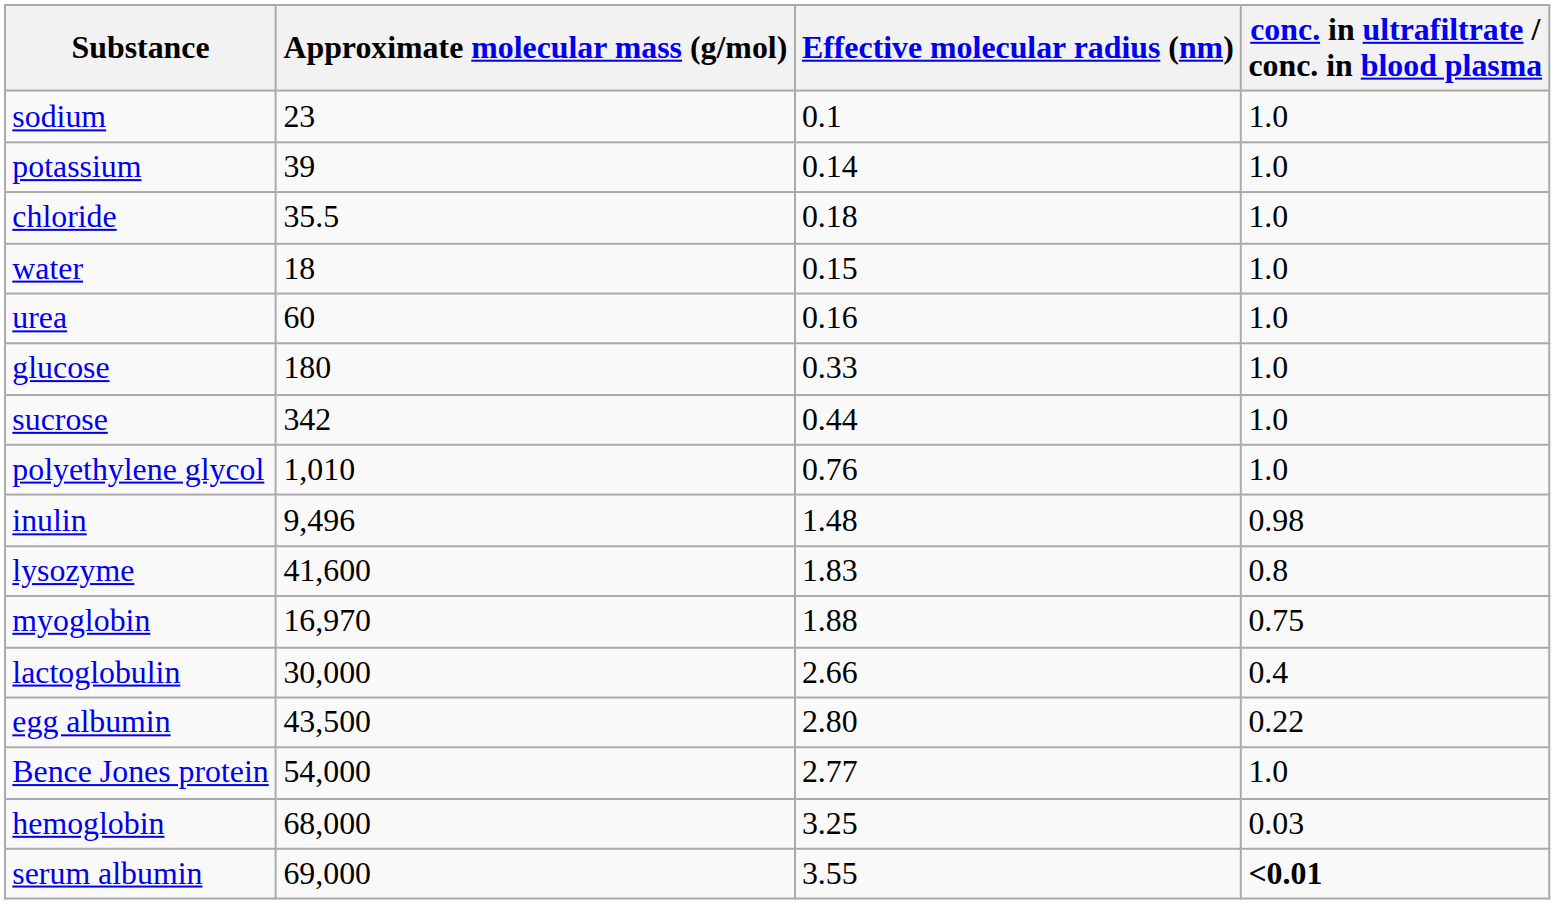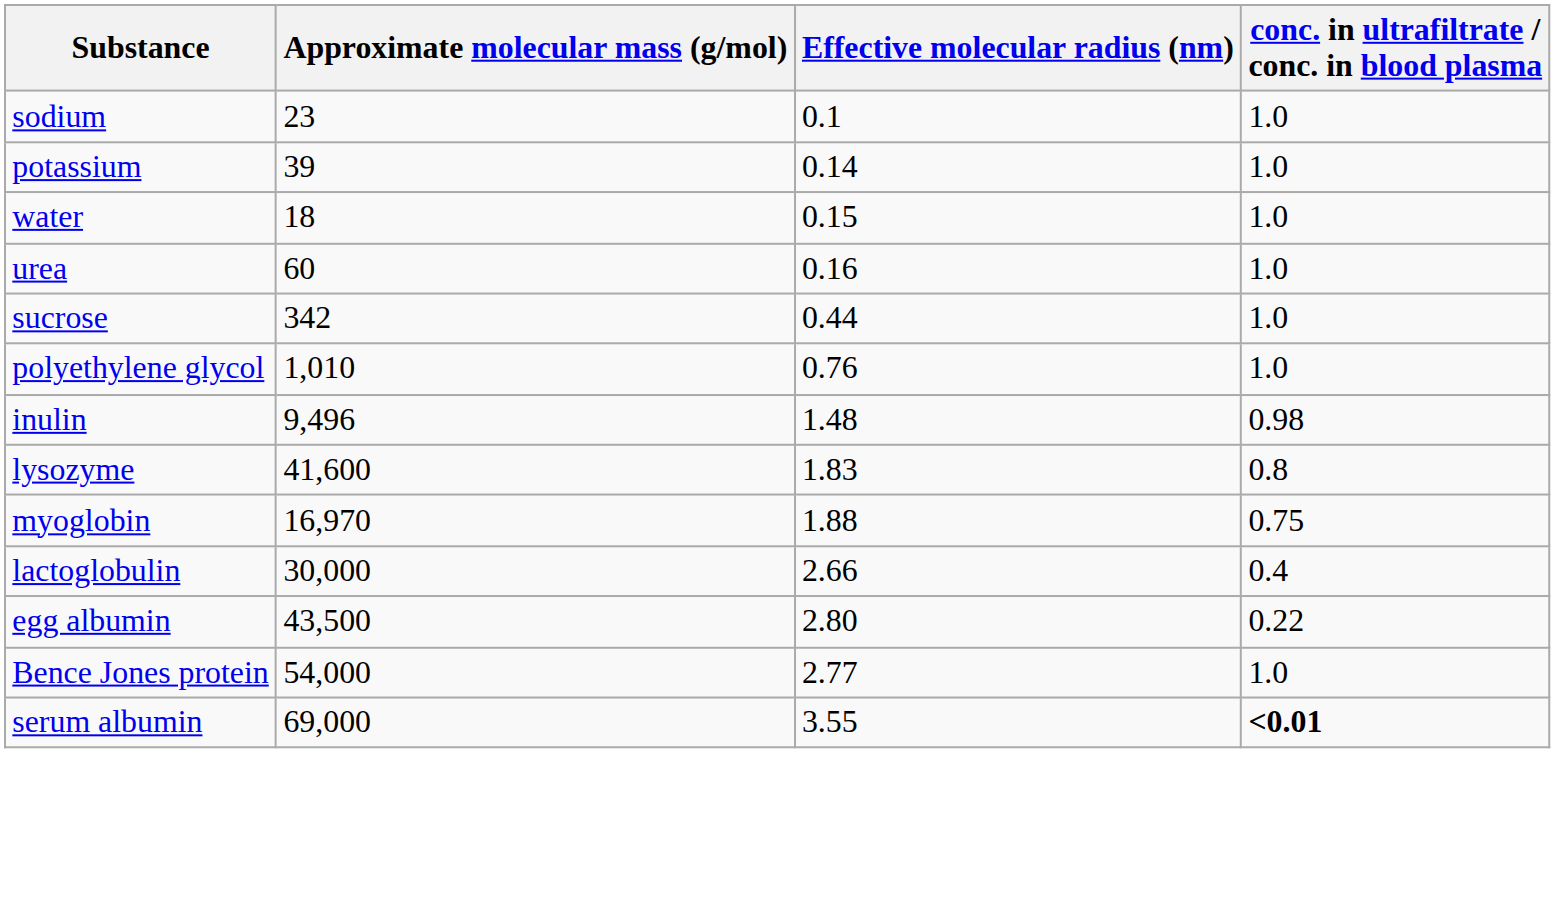- row: (64, 217)
- row: (61, 368)
- row: (88, 823)
